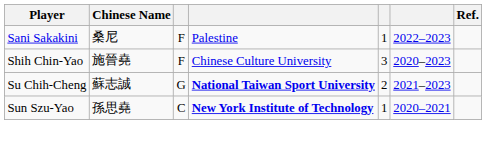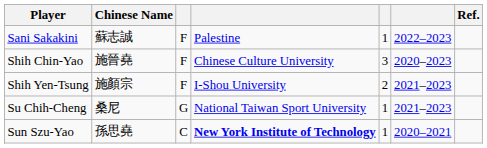(105, 37) 桑尼 -> (114, 37) 蘇志誠
+ row: (48, 84)
(111, 84) 蘇志誠 -> (107, 107) 桑尼
(283, 84) bold -> (280, 108) normal
(384, 84) 2 -> (385, 108) 1
